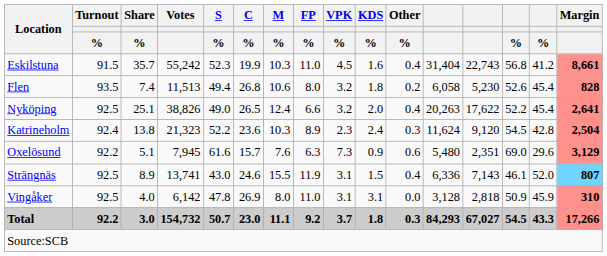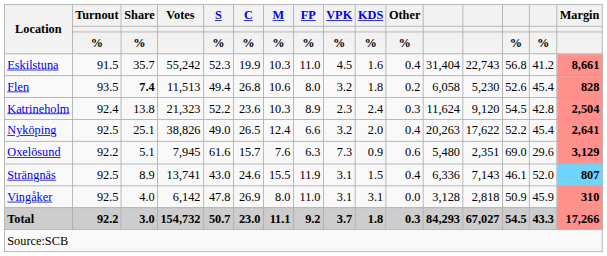(147, 87) normal -> (147, 87) bold
rows swapped: (38, 130) <-> (32, 109)
